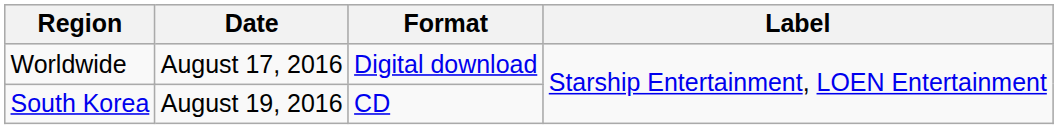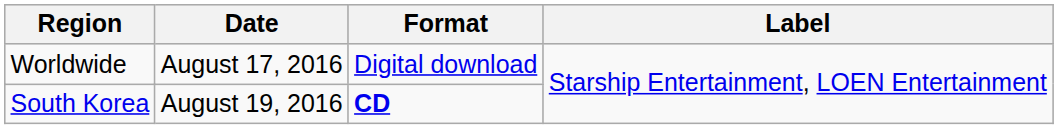(372, 103) normal -> (372, 103) bold
